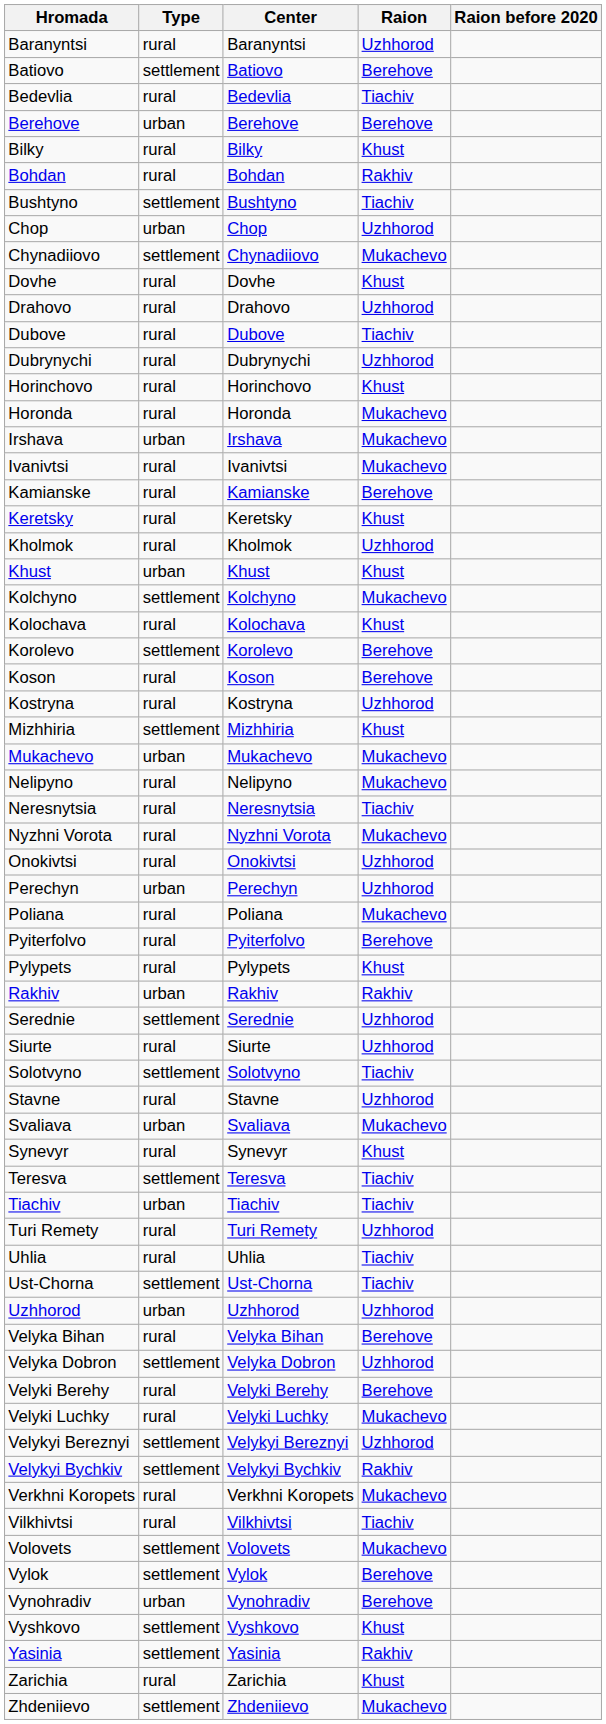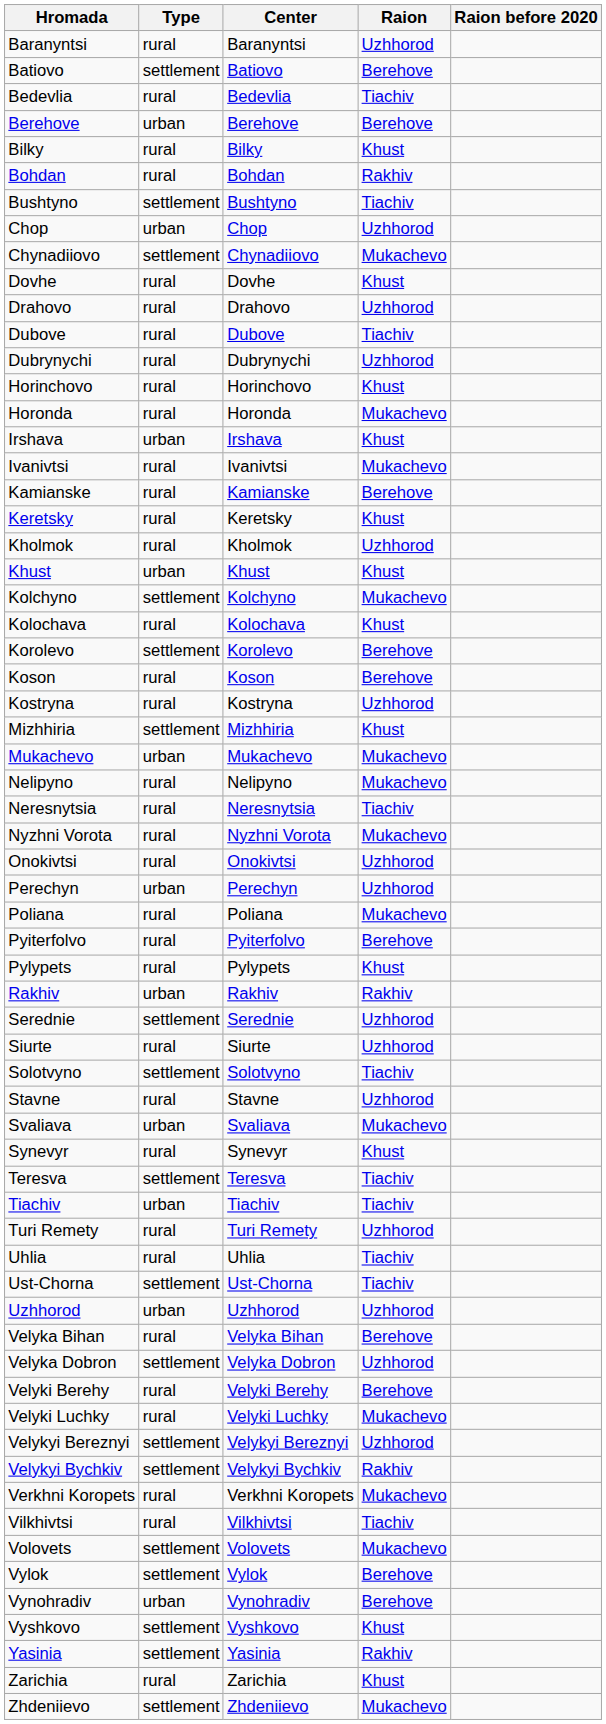(404, 439) Mukachevo -> (383, 439) Khust
